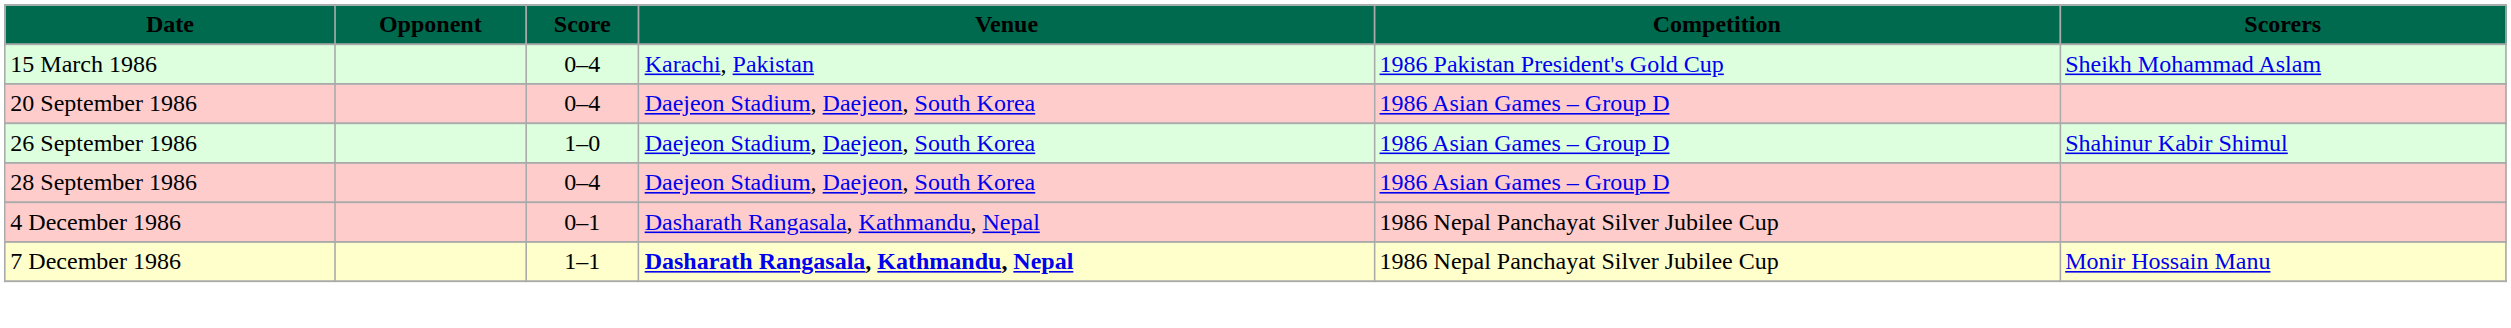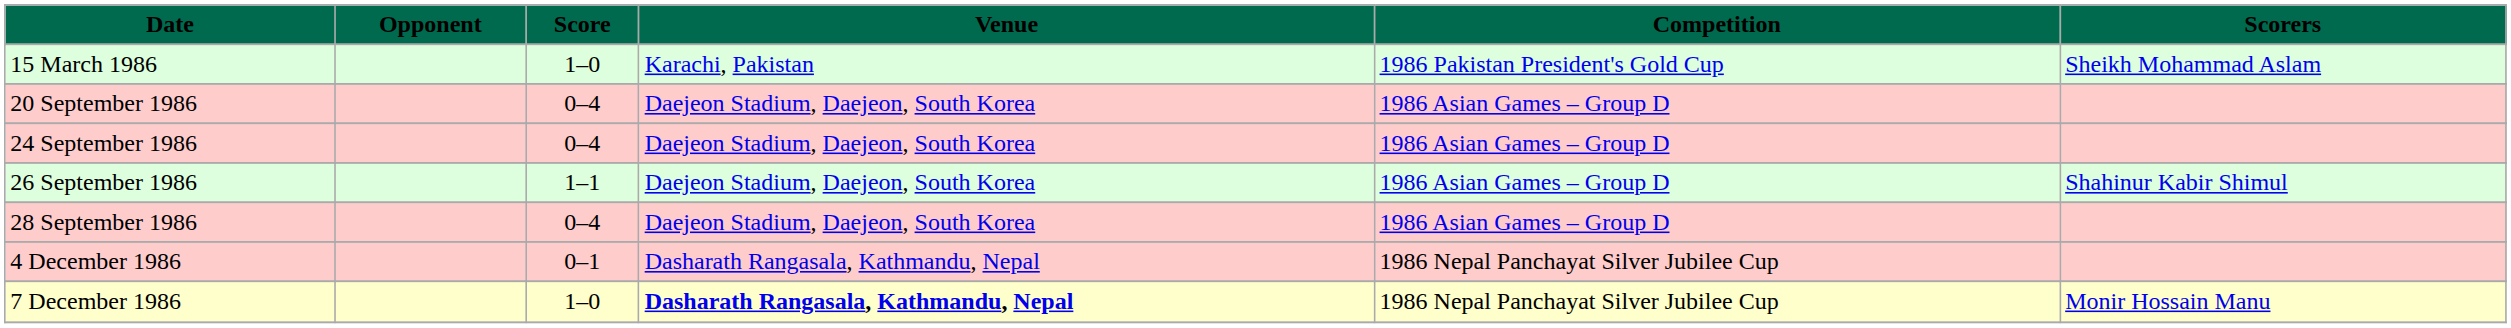(582, 64) 0–4 -> (582, 64) 1–0
+ row: (104, 143)
(582, 143) 1–0 -> (582, 182) 1–1
(582, 262) 1–1 -> (582, 301) 1–0
